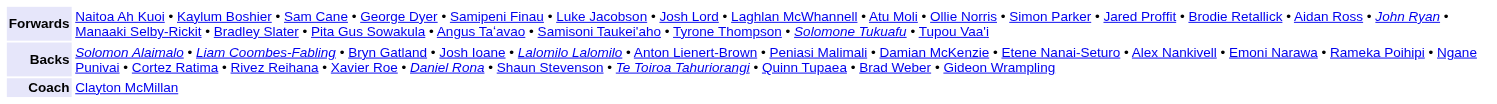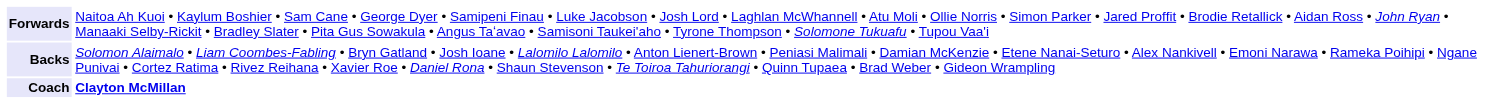(127, 88) normal -> (130, 88) bold
